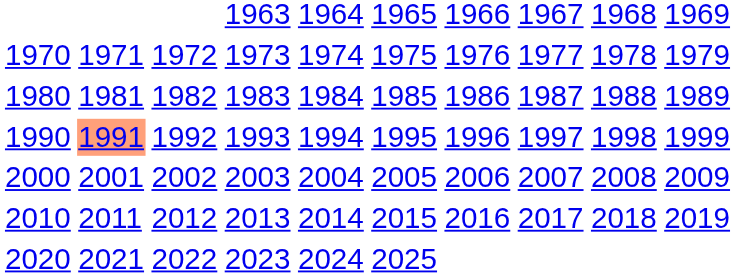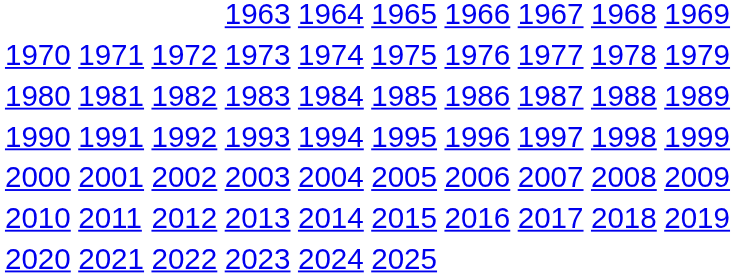(111, 136) lightsalmon background -> (111, 136) no background
